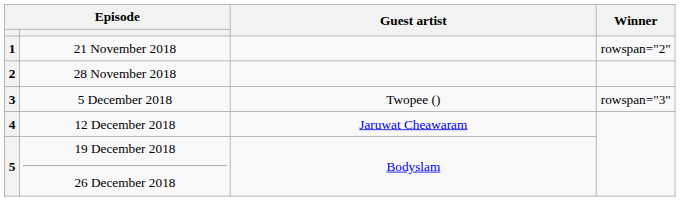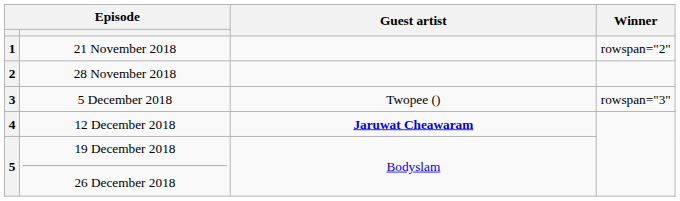(413, 124) normal -> (413, 124) bold
